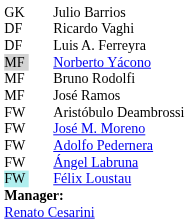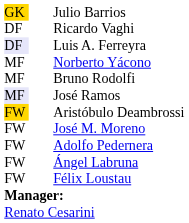(14, 12) no background -> (14, 12) gold background
(13, 45) no background -> (13, 45) lavender background
(14, 62) lightgrey background -> (14, 62) no background
(14, 95) no background -> (14, 95) lavender background
(15, 112) no background -> (15, 112) gold background
(15, 178) paleturquoise background -> (15, 178) no background
